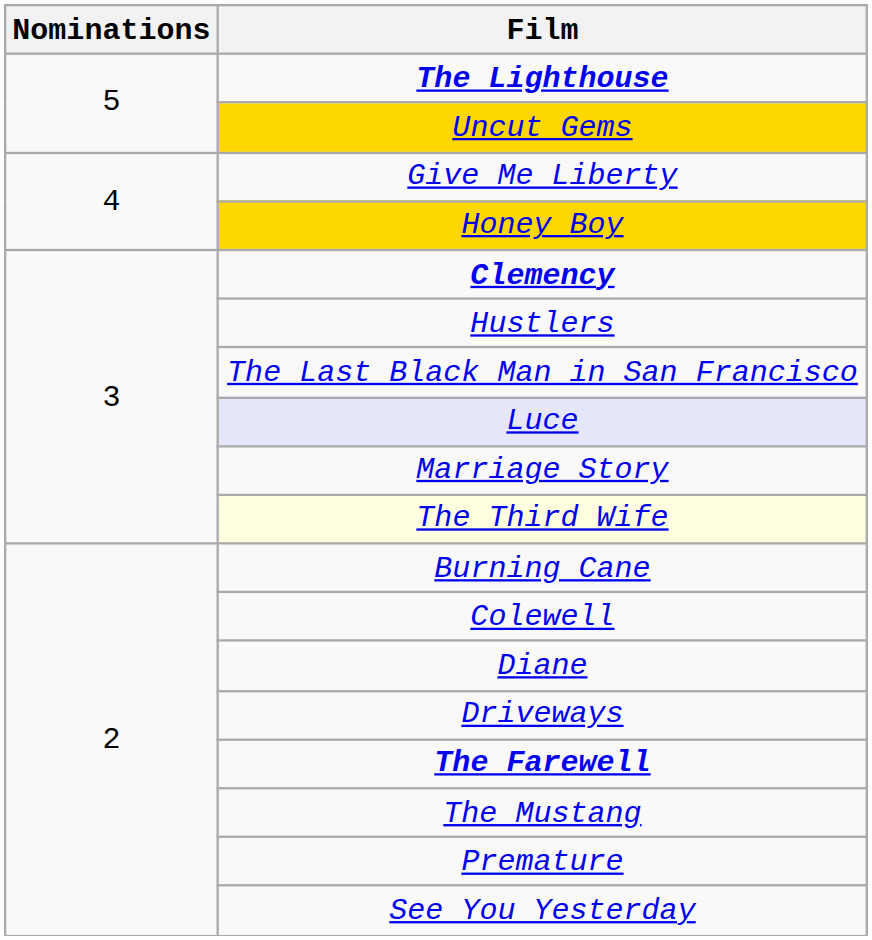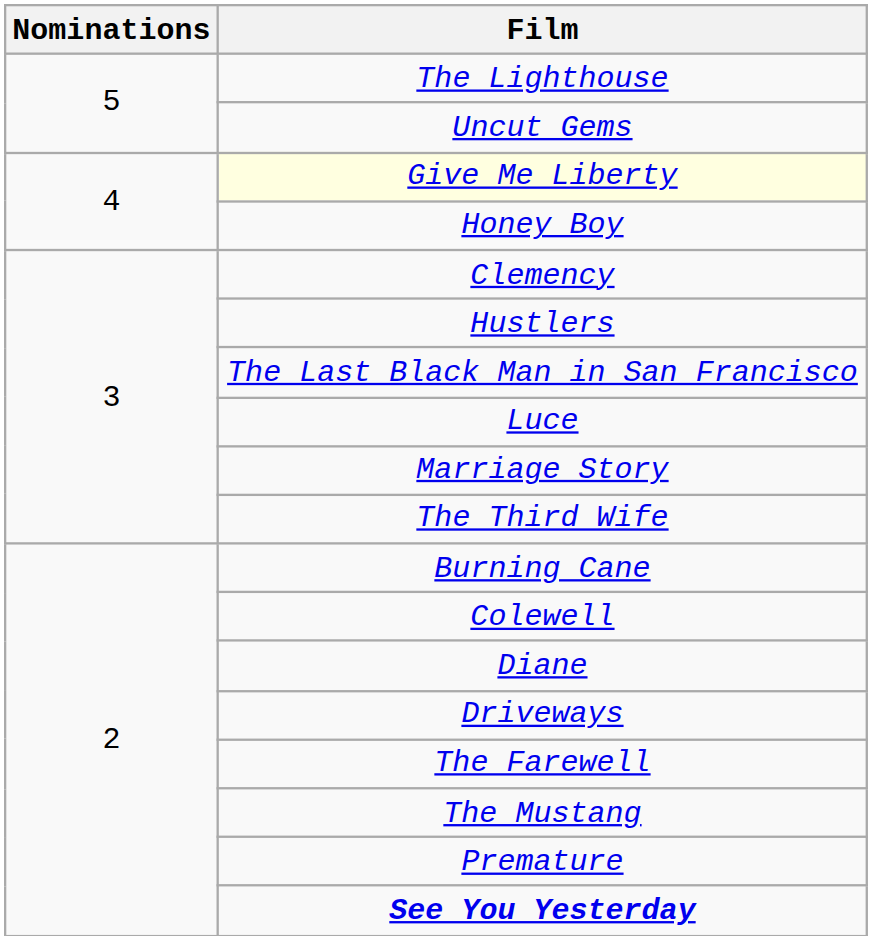(542, 79) bold -> (542, 79) normal
(542, 128) gold background -> (542, 128) no background
(542, 176) no background -> (542, 176) lightyellow background
(542, 225) gold background -> (542, 225) no background
(542, 274) bold -> (542, 274) normal
(542, 421) lavender background -> (542, 421) no background
(542, 519) lightyellow background -> (542, 519) no background
(542, 764) bold -> (542, 764) normal
(542, 911) normal -> (542, 911) bold
